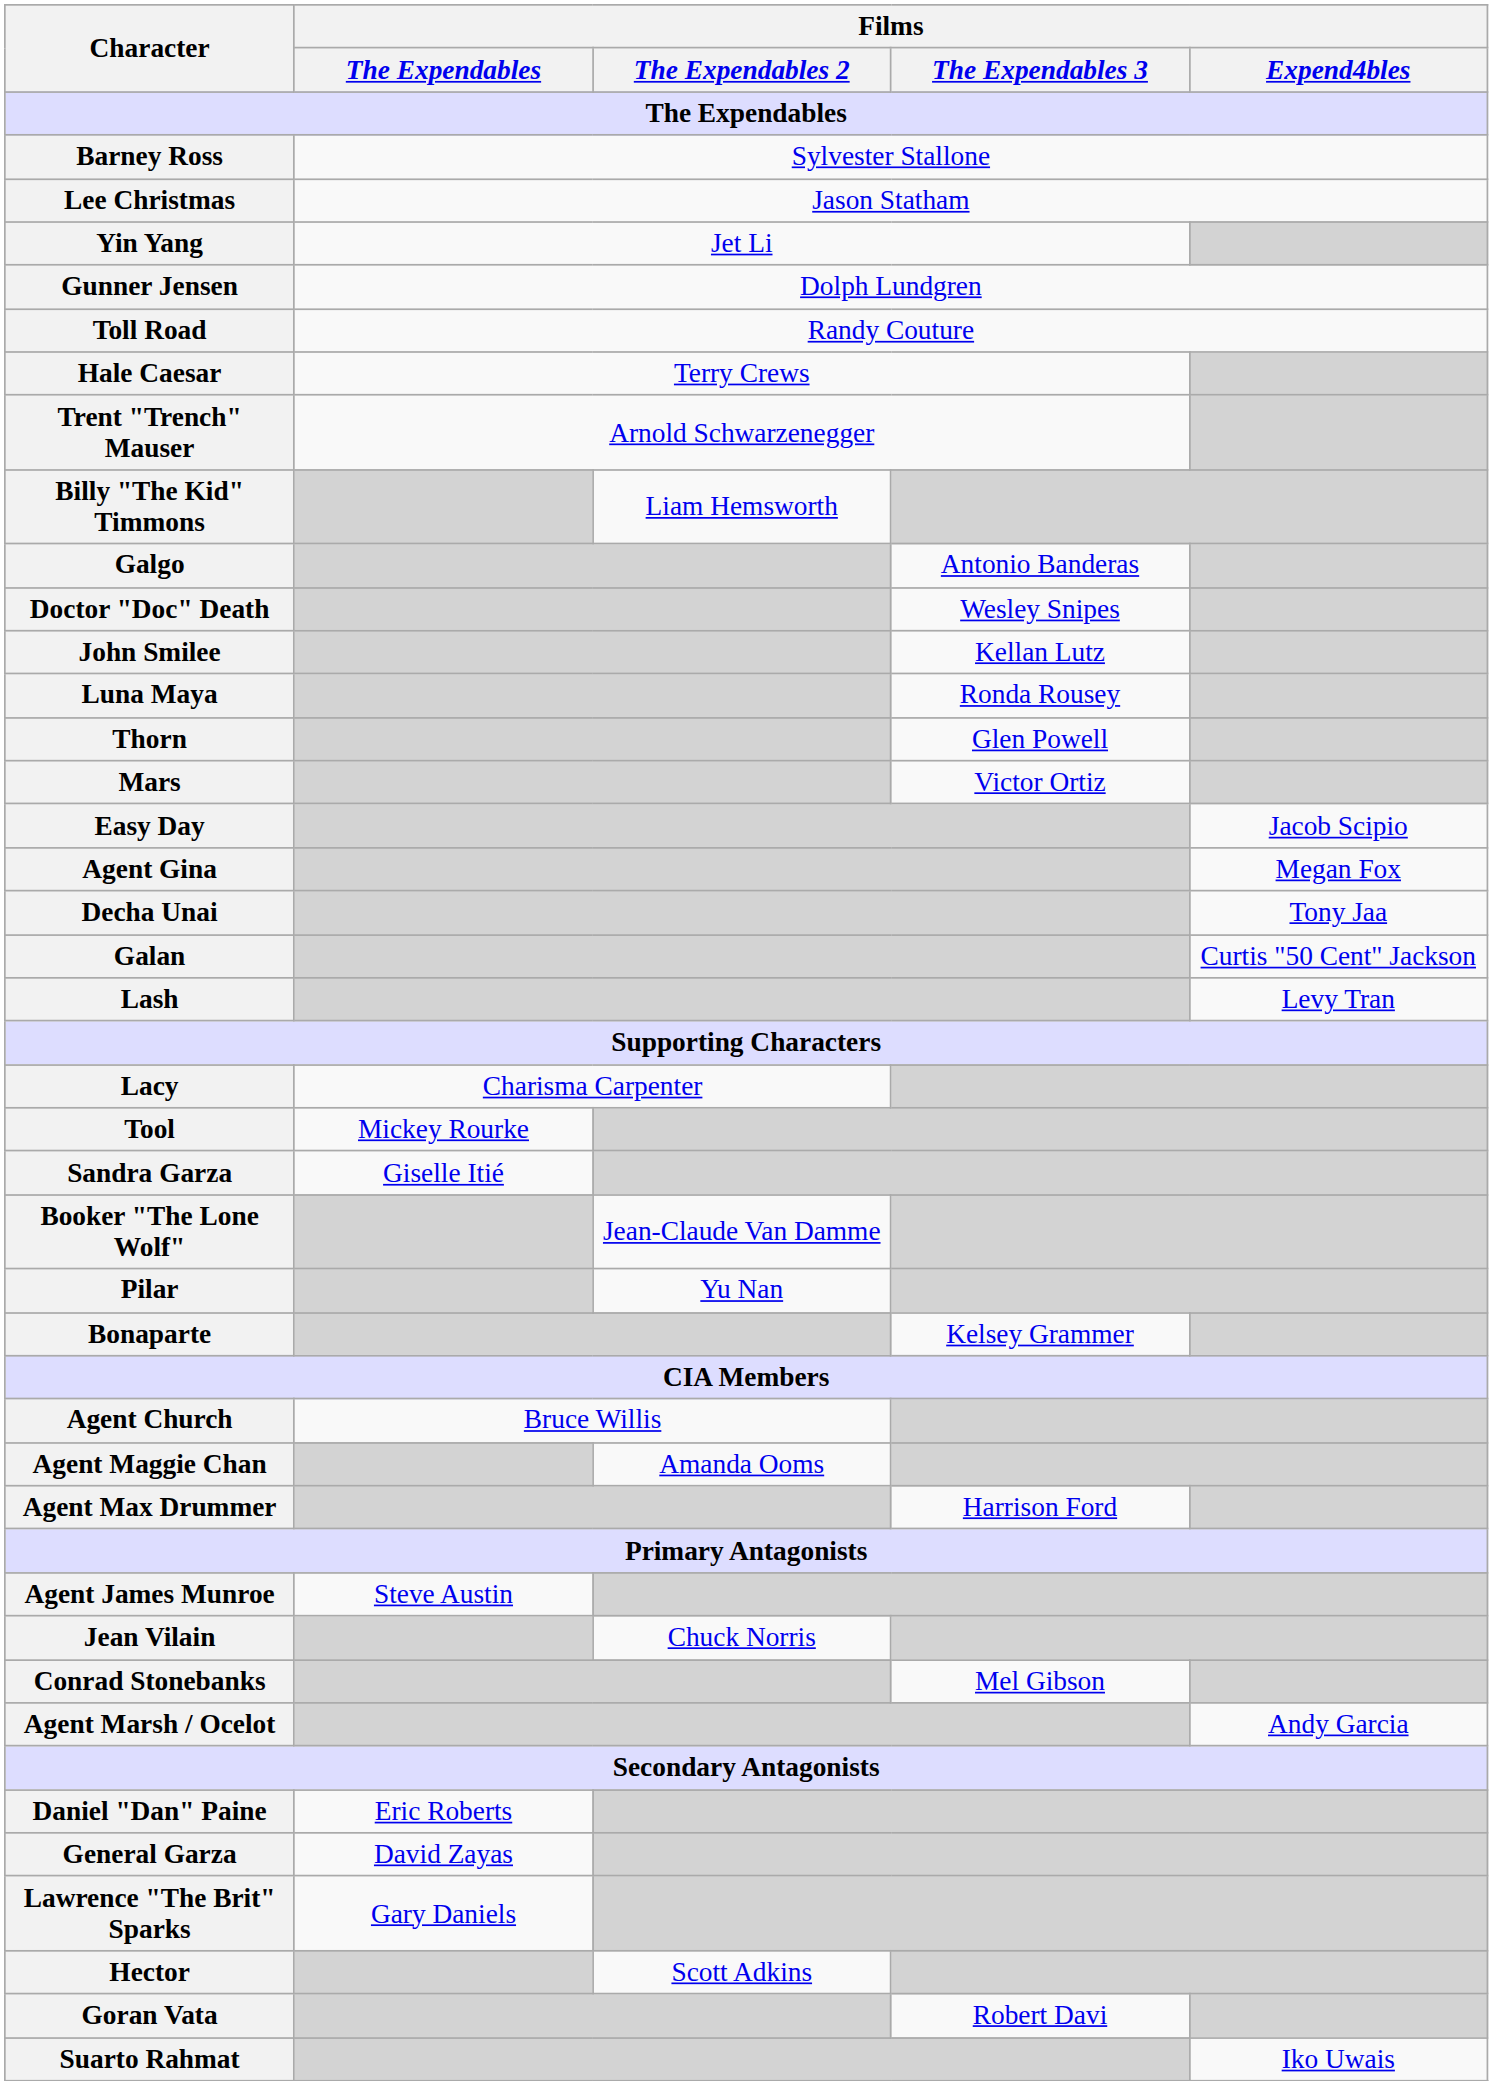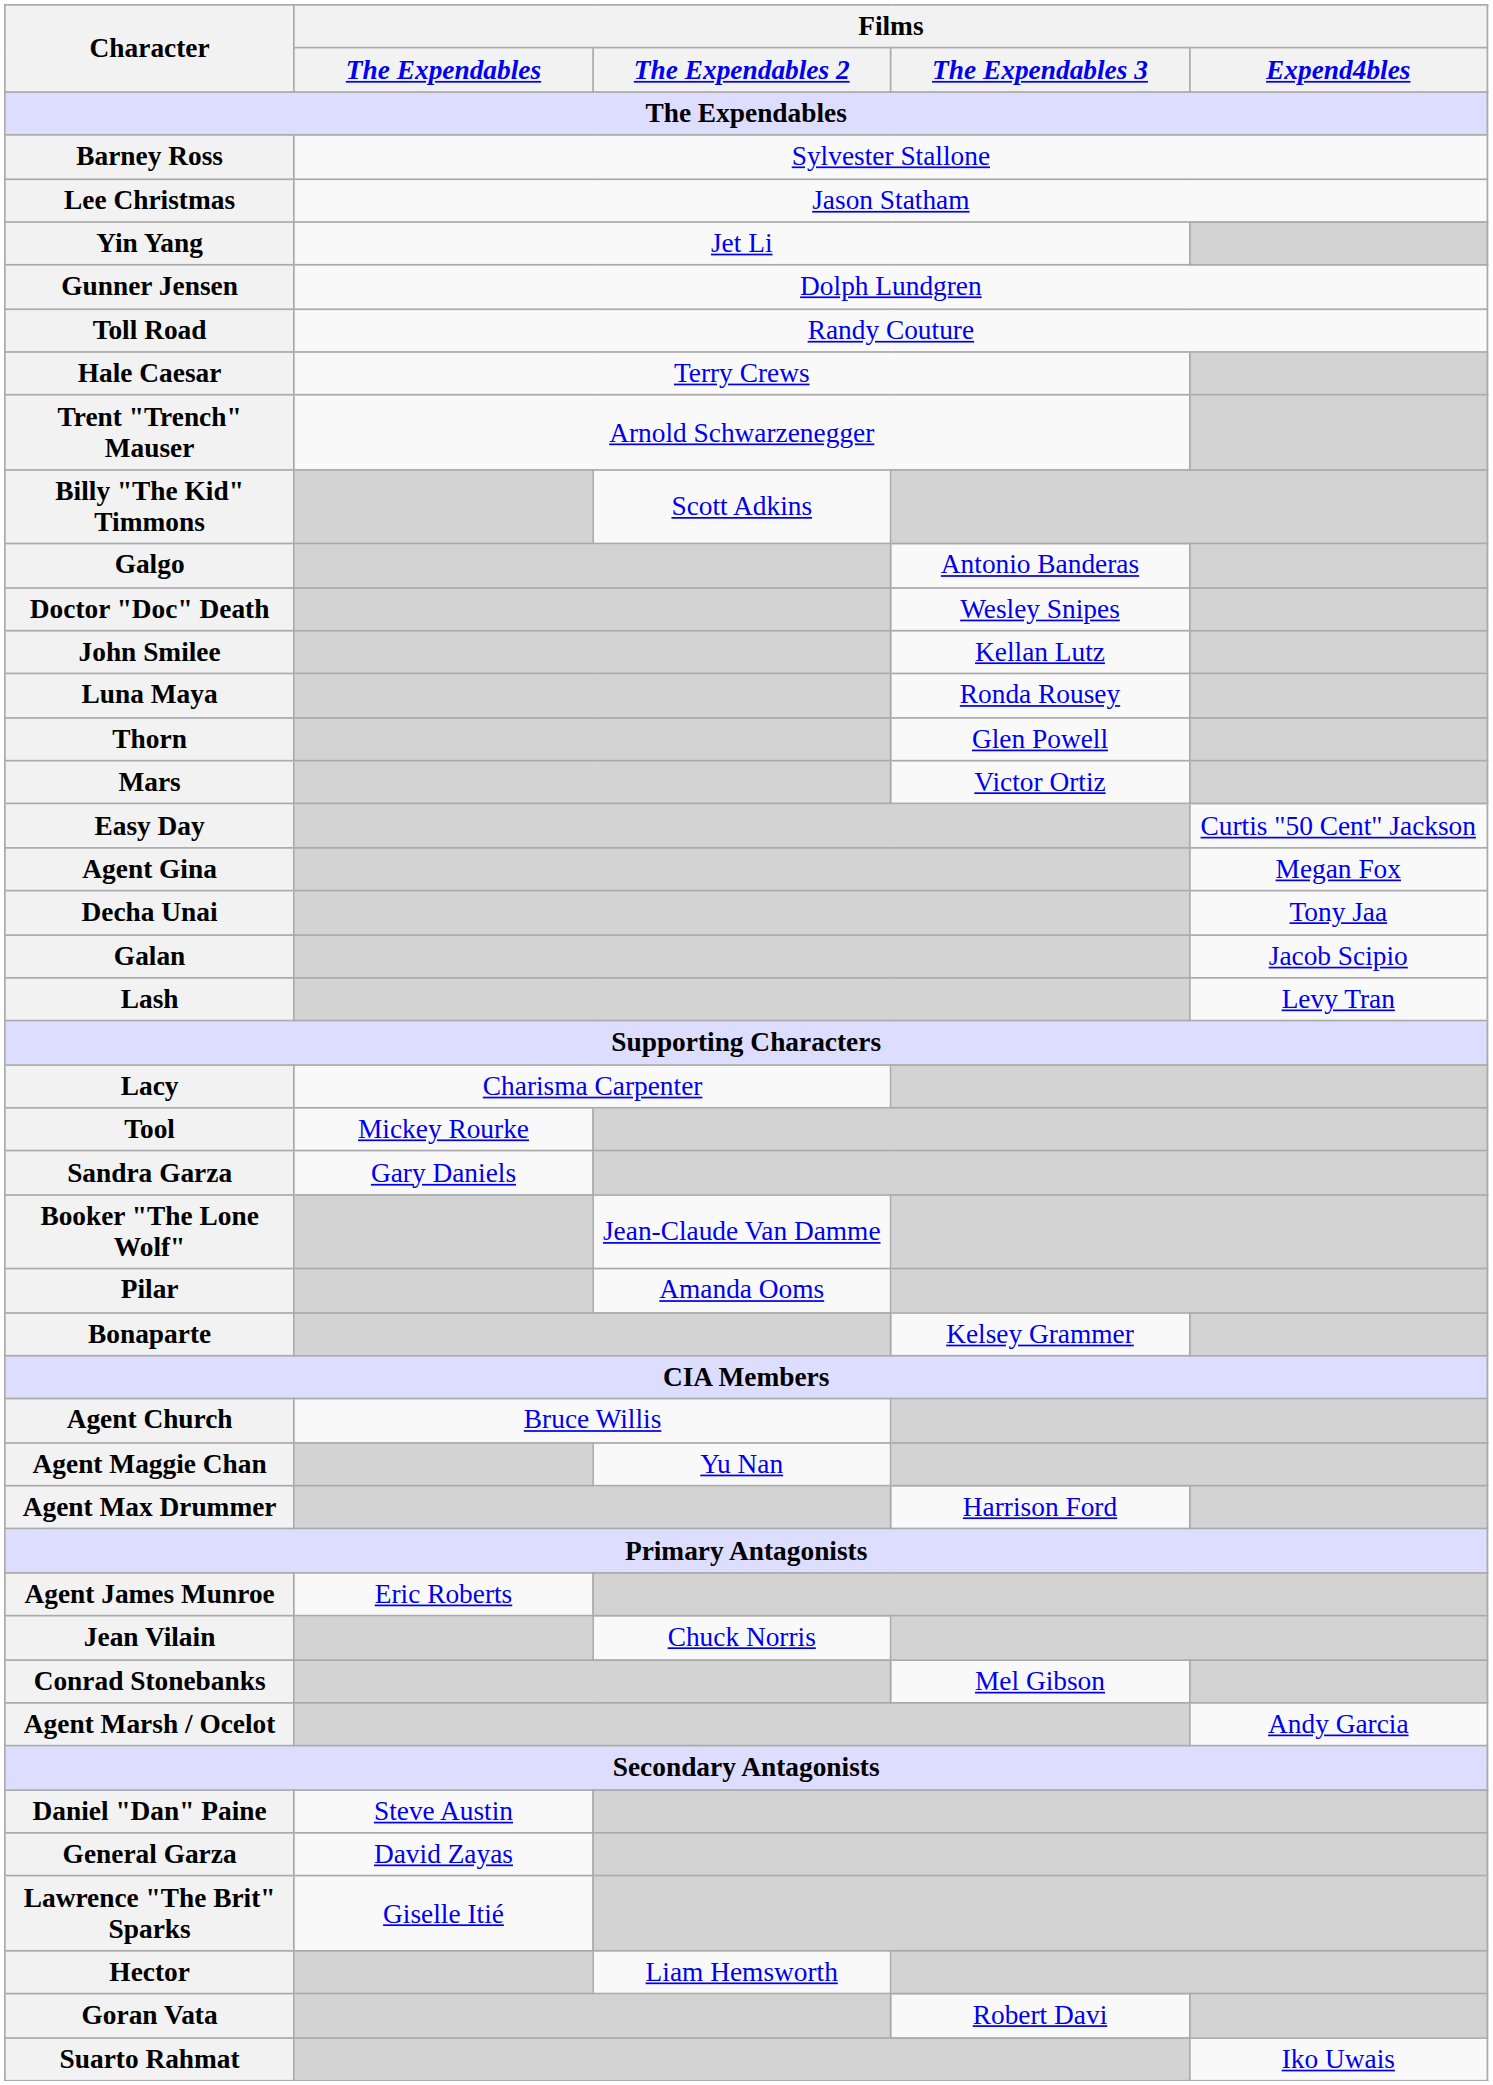(742, 506) Liam Hemsworth -> (742, 506) Scott Adkins
(1338, 825) Jacob Scipio -> (1338, 825) Curtis "50 Cent" Jackson
(1338, 955) Curtis "50 Cent" Jackson -> (1338, 955) Jacob Scipio
(443, 1172) Giselle Itié -> (443, 1172) Gary Daniels
(742, 1290) Yu Nan -> (742, 1290) Amanda Ooms
(742, 1463) Amanda Ooms -> (742, 1463) Yu Nan
(443, 1593) Steve Austin -> (443, 1593) Eric Roberts
(443, 1810) Eric Roberts -> (443, 1810) Steve Austin
(443, 1912) Gary Daniels -> (443, 1912) Giselle Itié
(742, 1971) Scott Adkins -> (742, 1971) Liam Hemsworth
